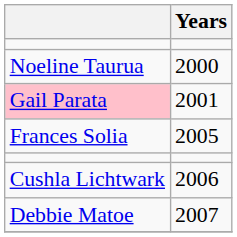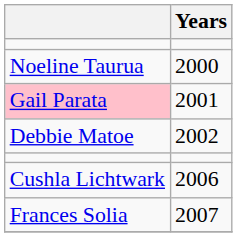(69, 135) Frances Solia -> (72, 135) Debbie Matoe
(197, 135) 2005 -> (197, 135) 2002
(72, 214) Debbie Matoe -> (69, 214) Frances Solia
